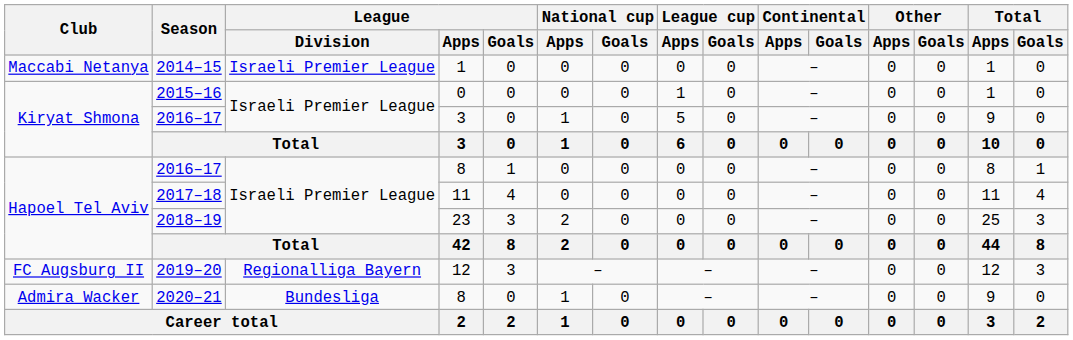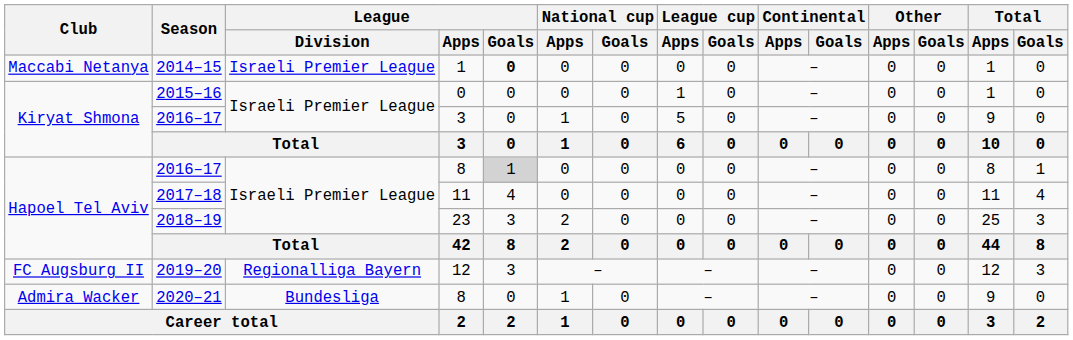(511, 68) normal -> (511, 68) bold
(511, 170) no background -> (511, 170) lightgrey background
